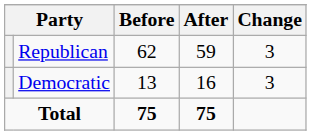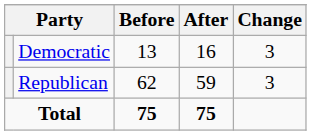rows swapped: (63, 51) <-> (64, 82)
